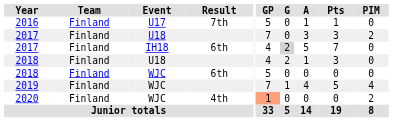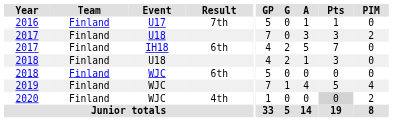(287, 48) lightgrey background -> (287, 48) no background
(268, 98) lightsalmon background -> (268, 98) no background
(336, 98) no background -> (336, 98) lightgrey background
